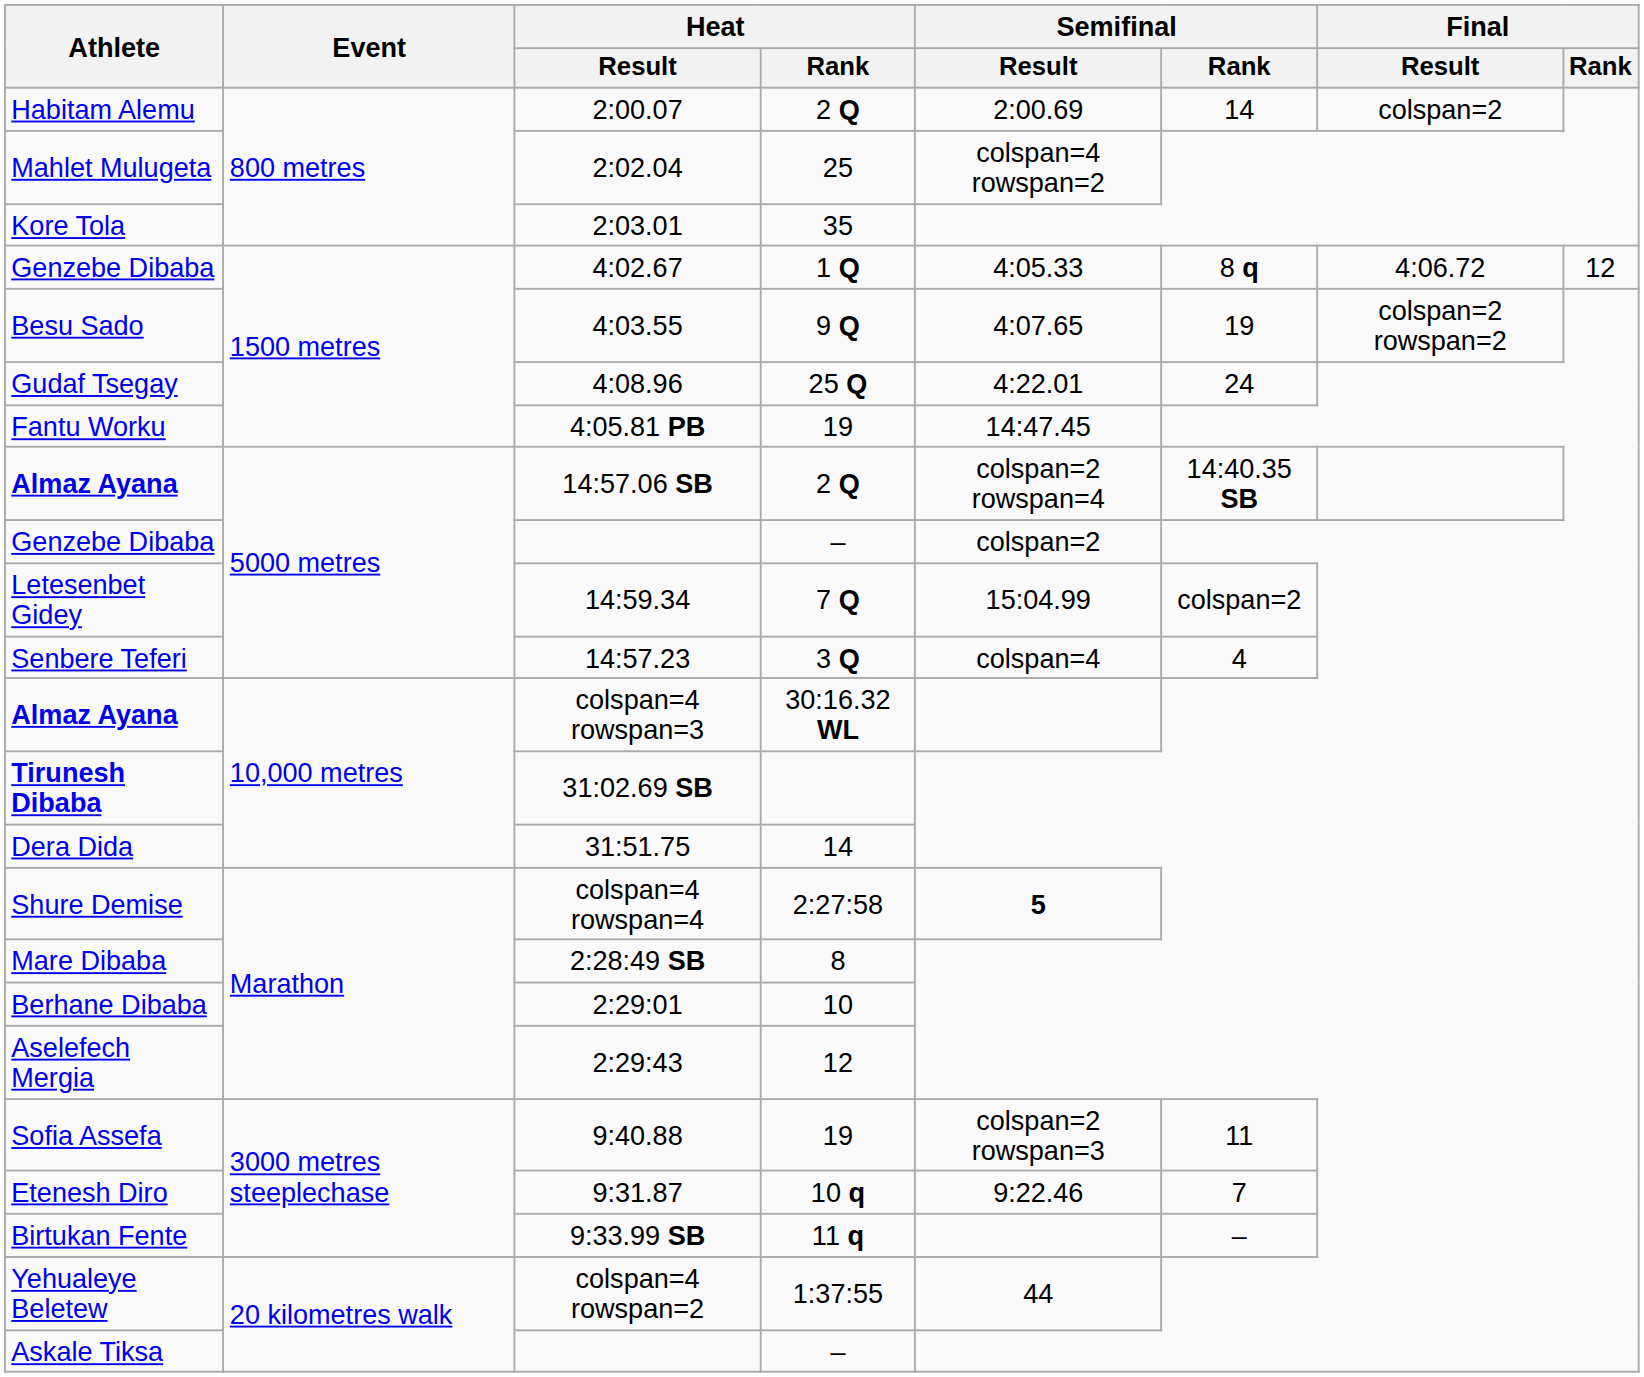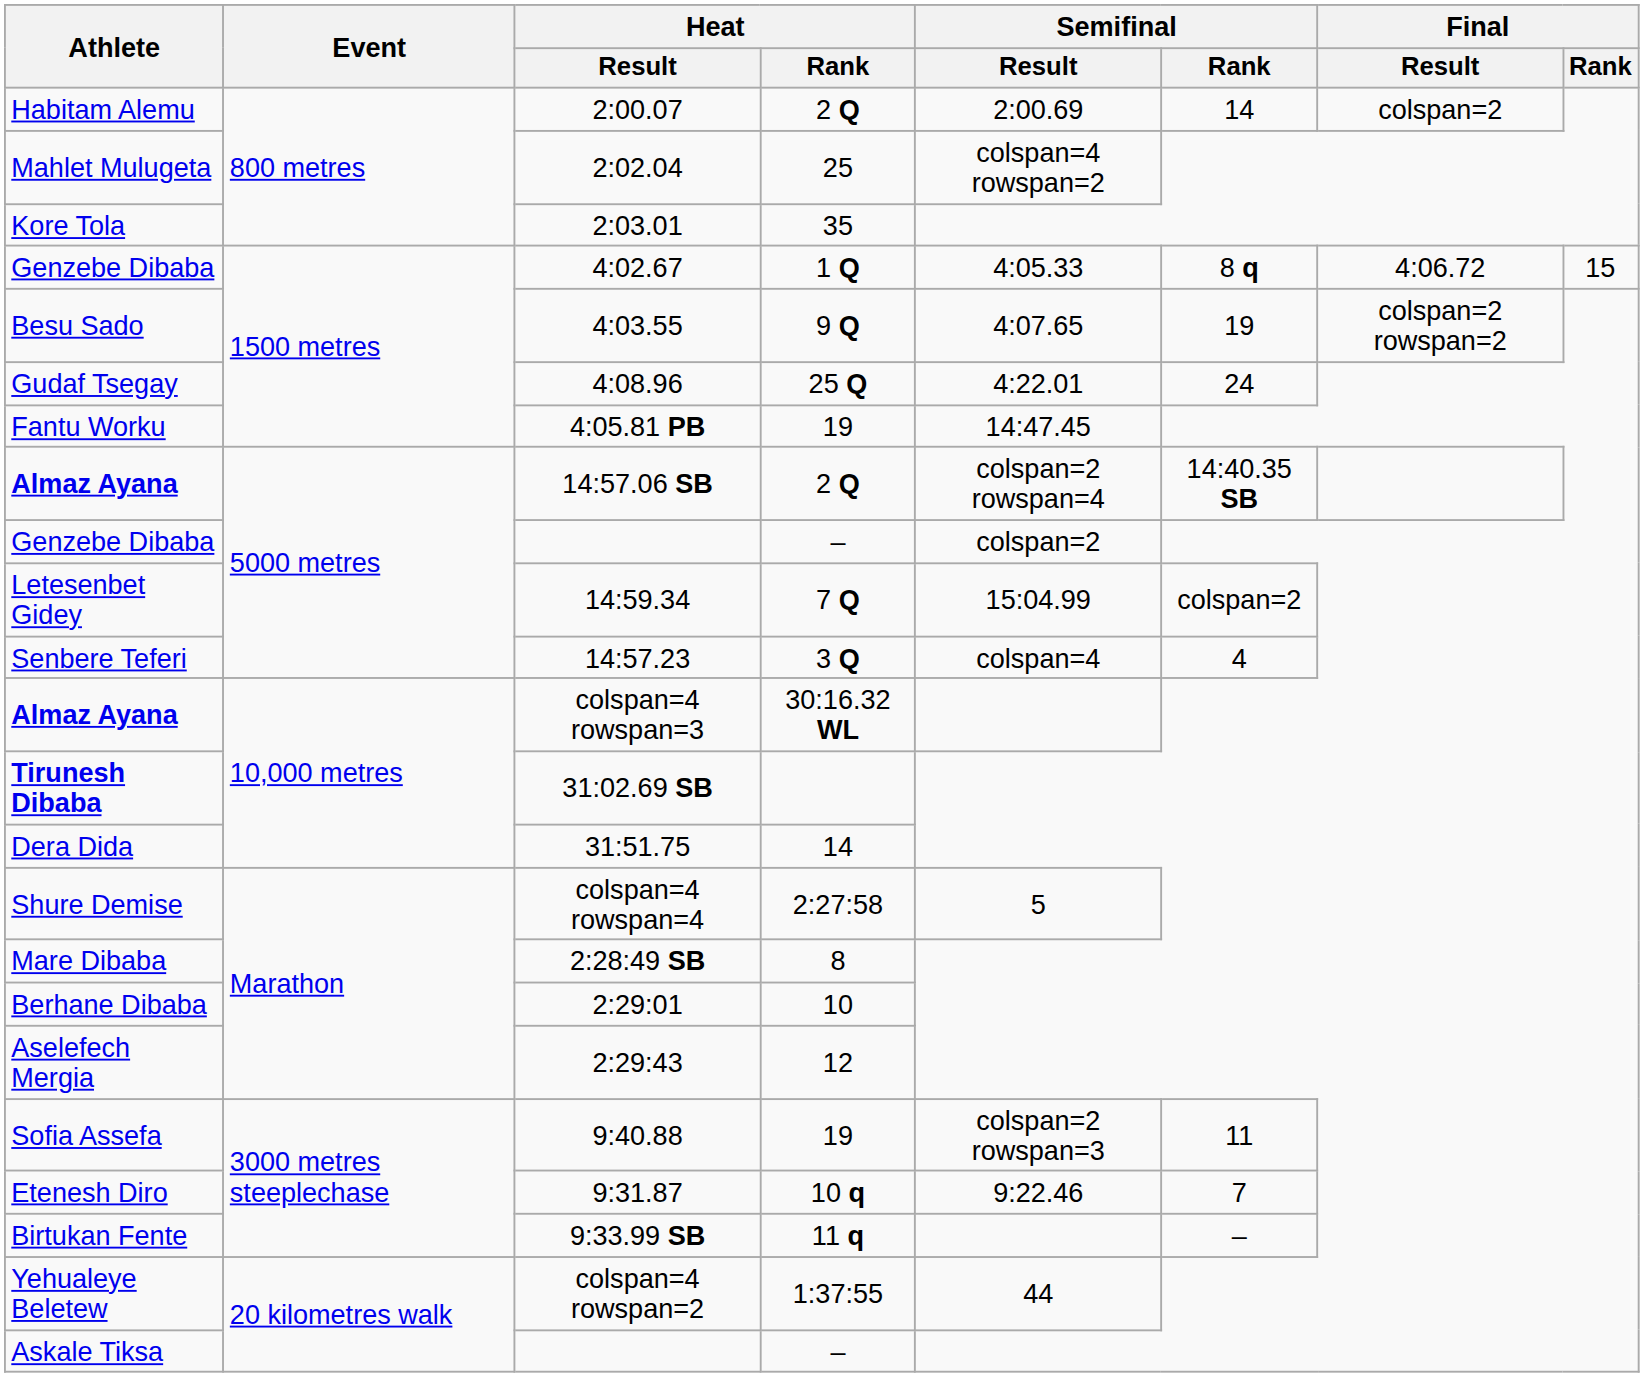(1600, 268) 12 -> (1600, 268) 15
(1038, 904) bold -> (1038, 904) normal
